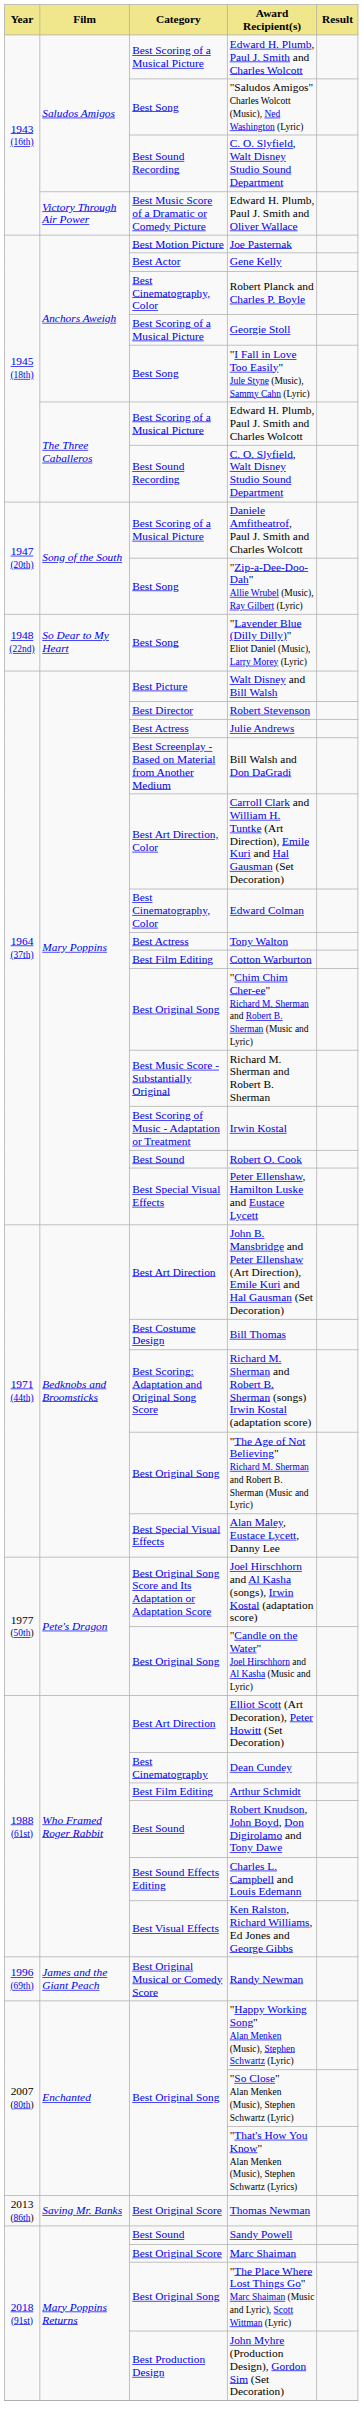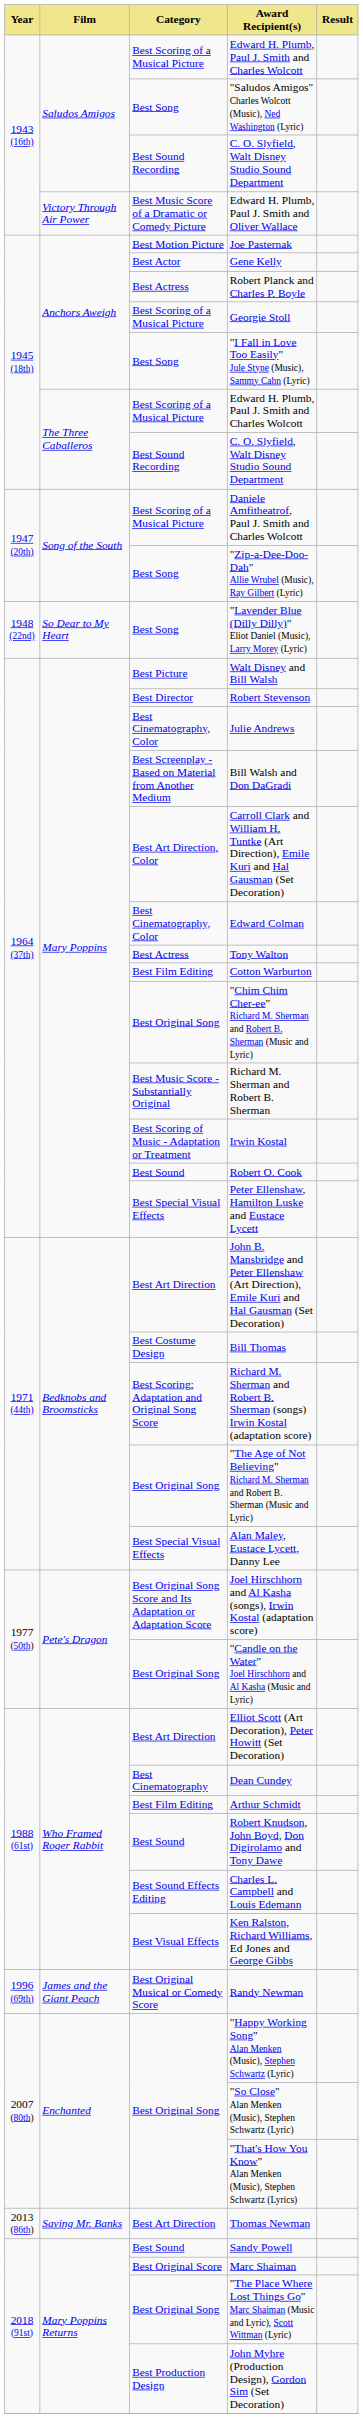(171, 292) Best Cinematography, Color -> (160, 286) Best Actress
(160, 728) Best Actress -> (171, 728) Best Cinematography, Color
(177, 2210) Best Original Score -> (174, 2223) Best Art Direction
